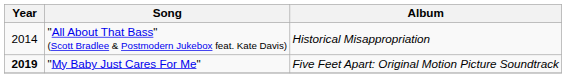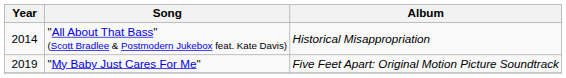(25, 63) bold -> (25, 63) normal
